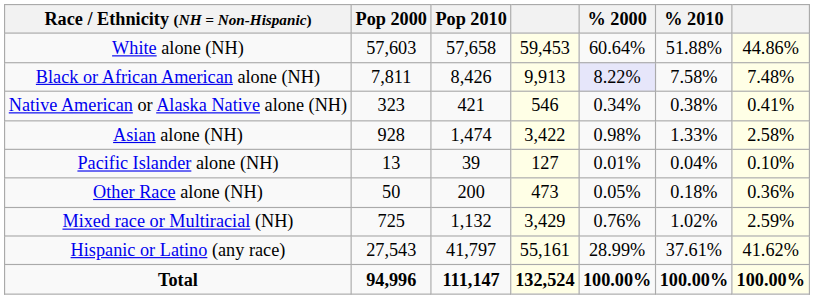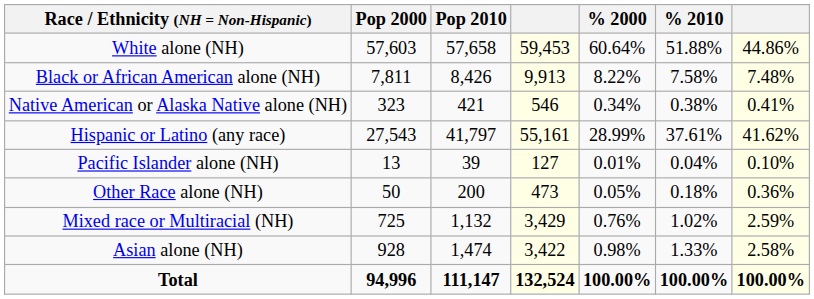(617, 76) lavender background -> (617, 76) no background
rows swapped: (178, 134) <-> (178, 250)
